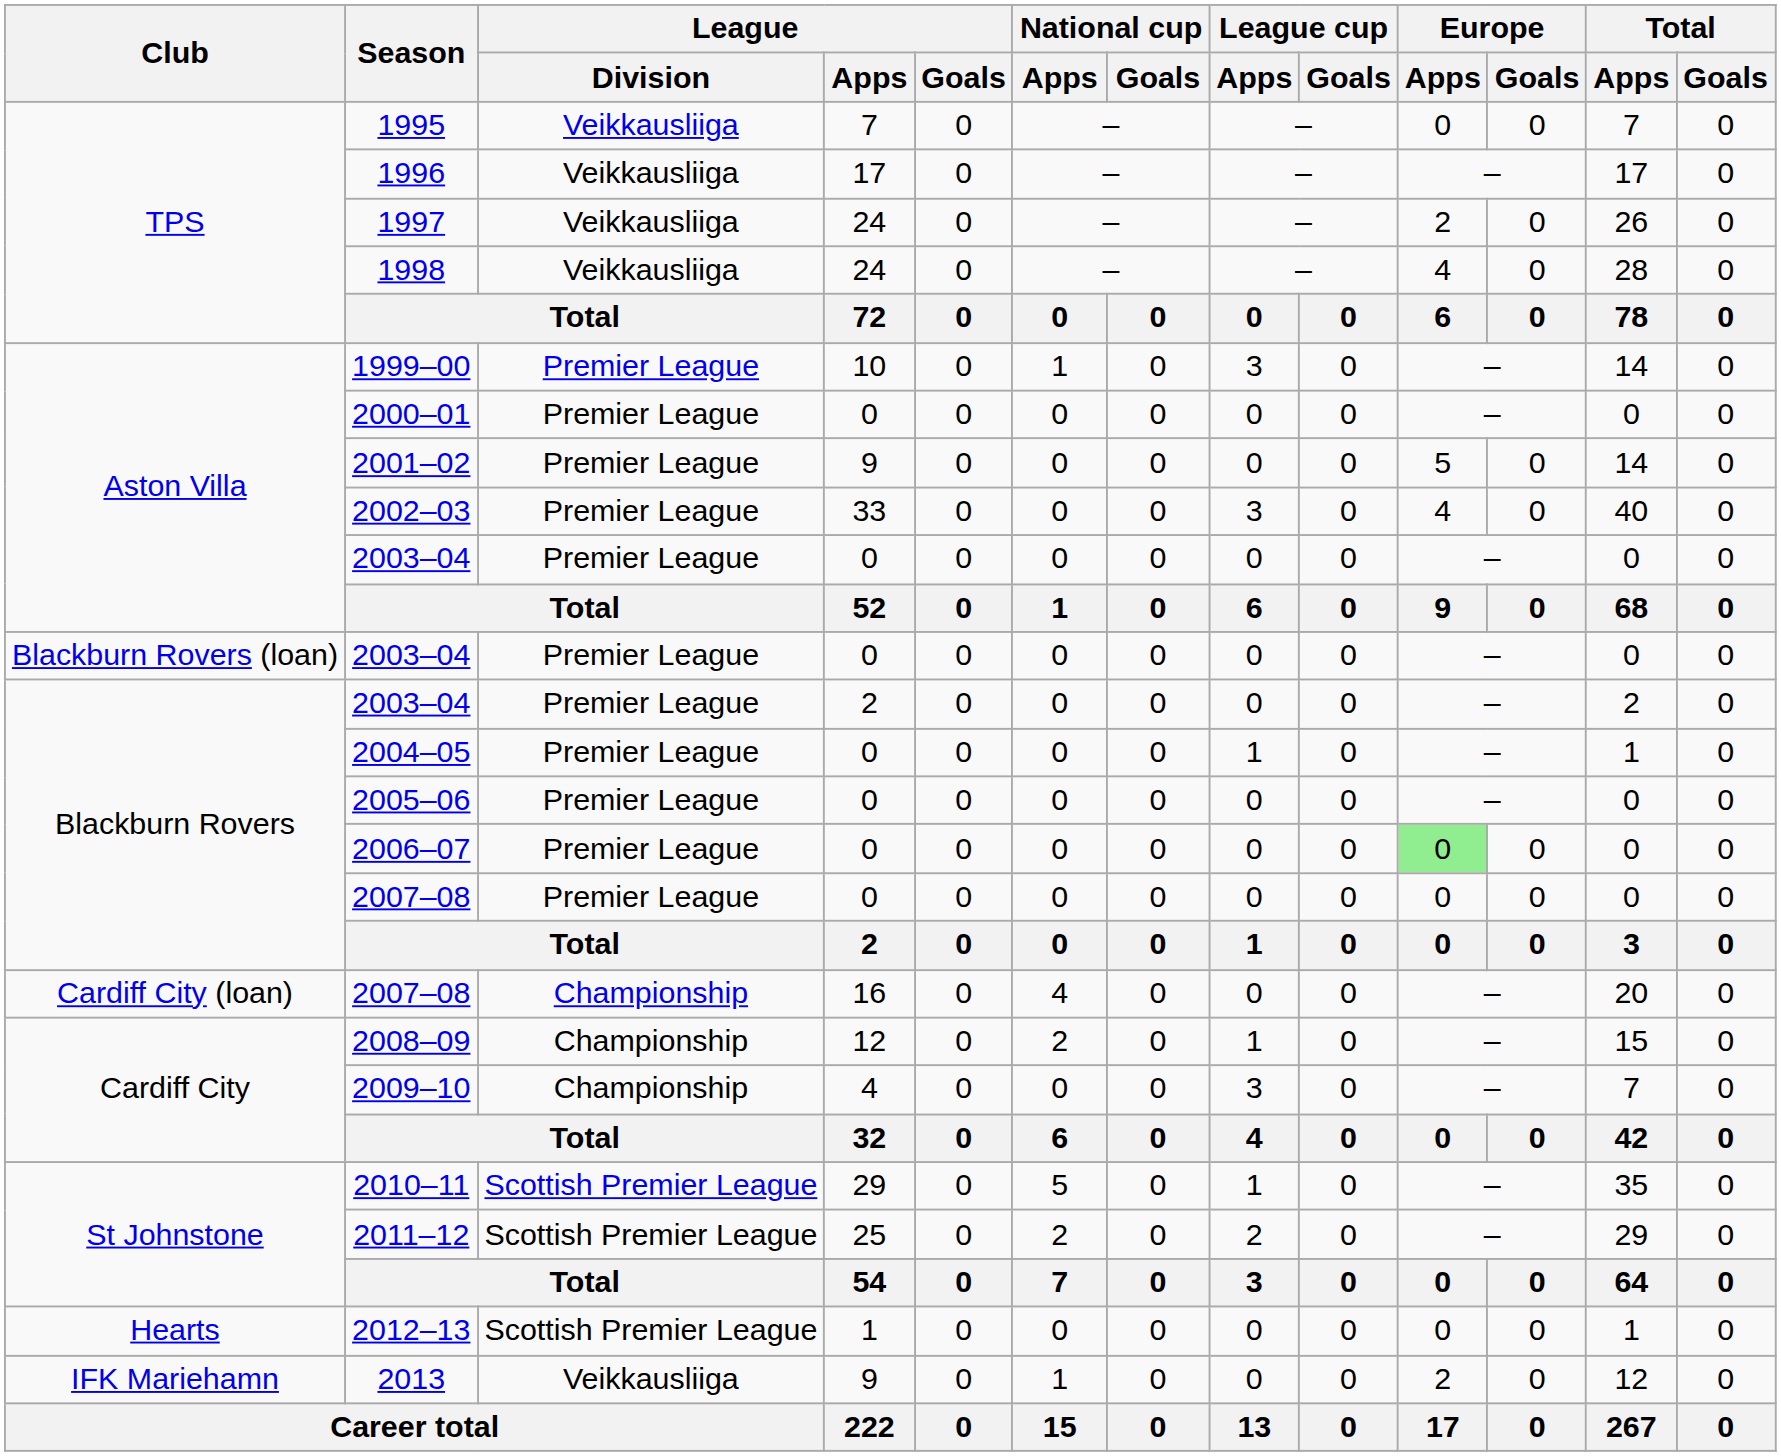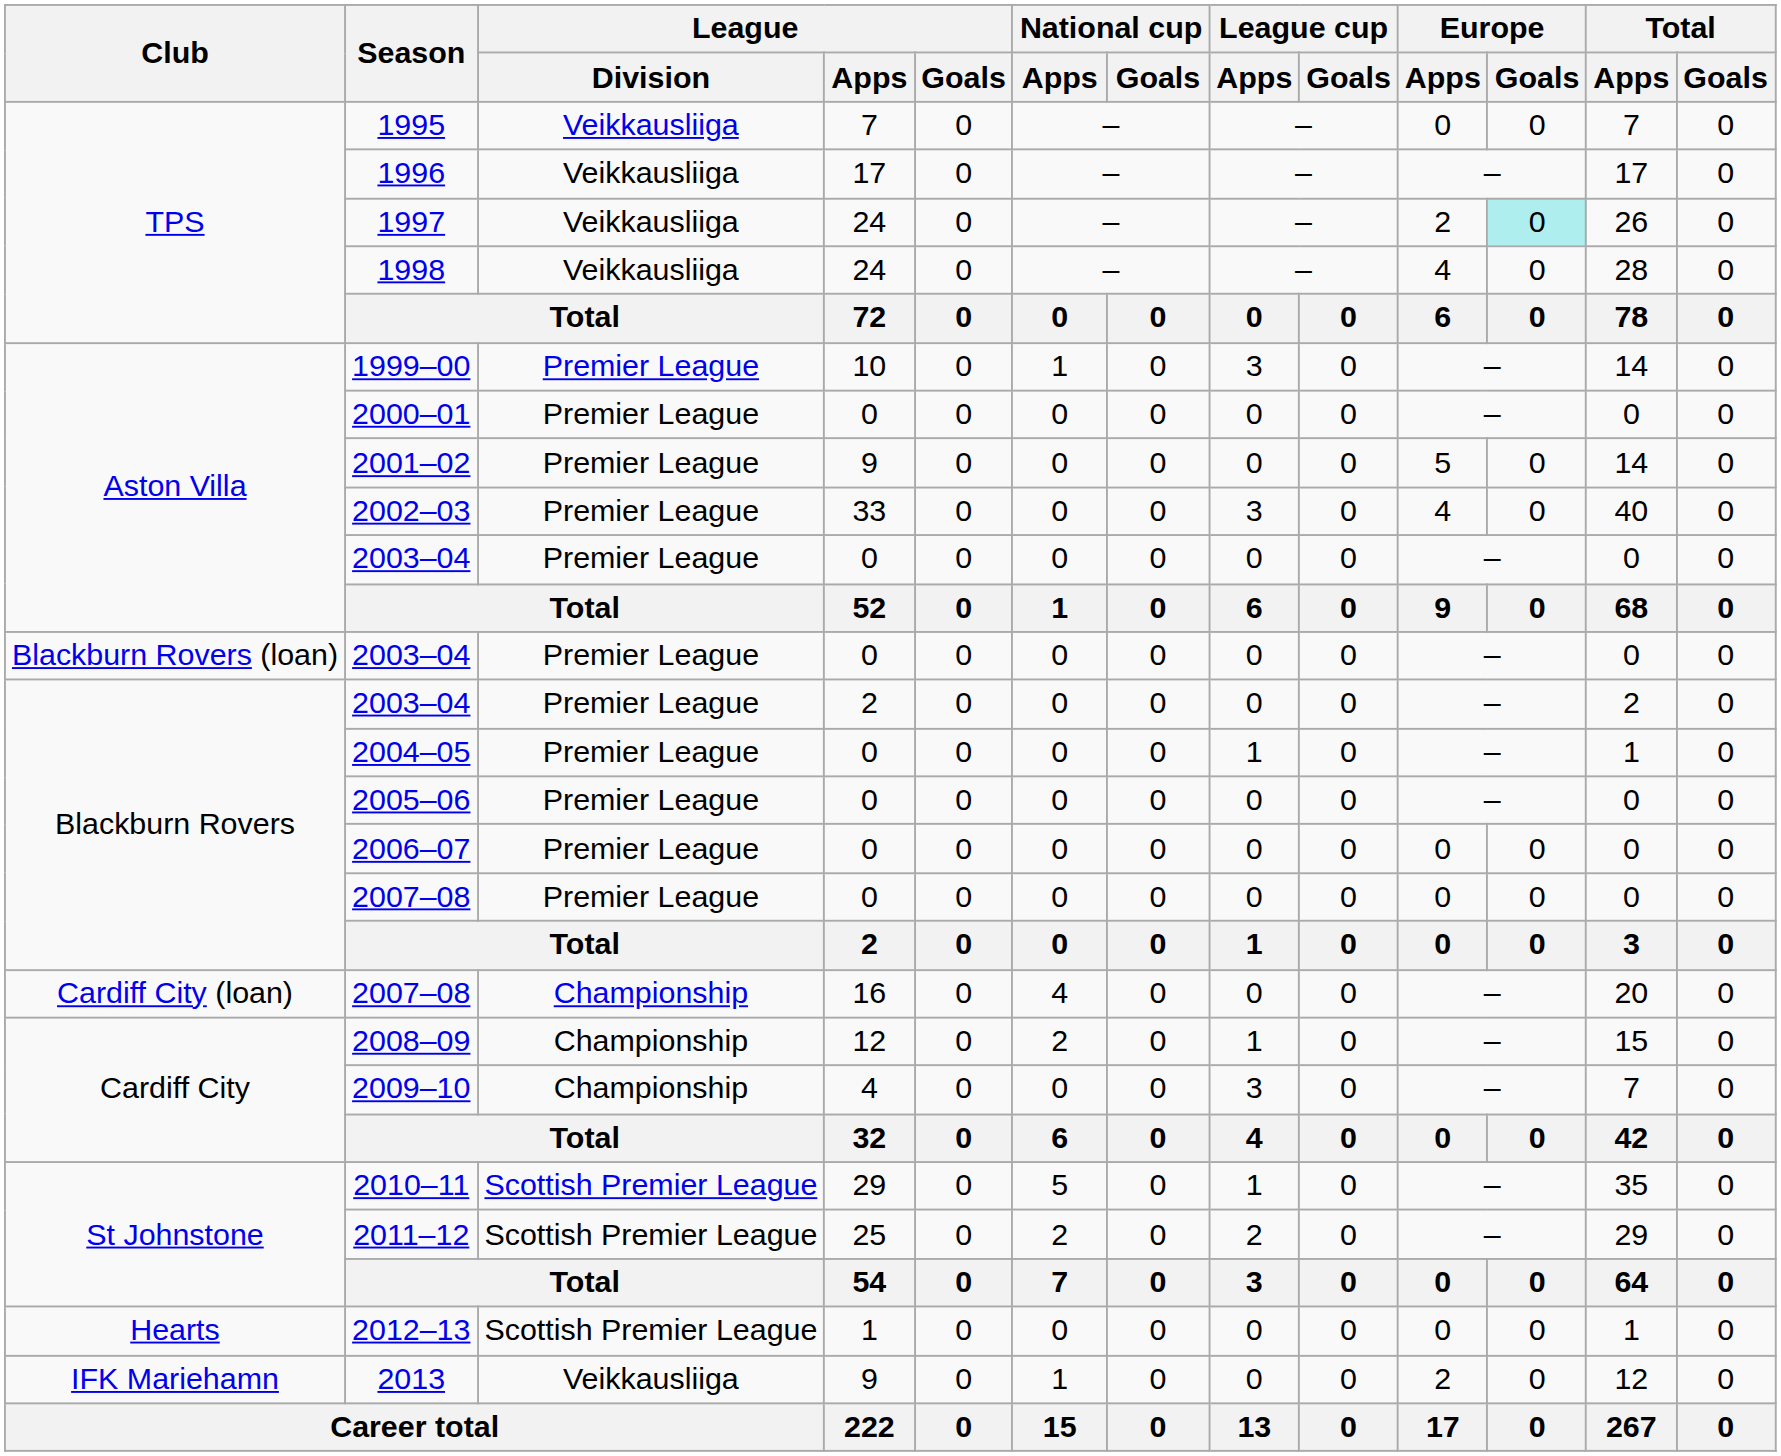(1537, 221) no background -> (1537, 221) paleturquoise background
(1443, 848) lightgreen background -> (1443, 848) no background
